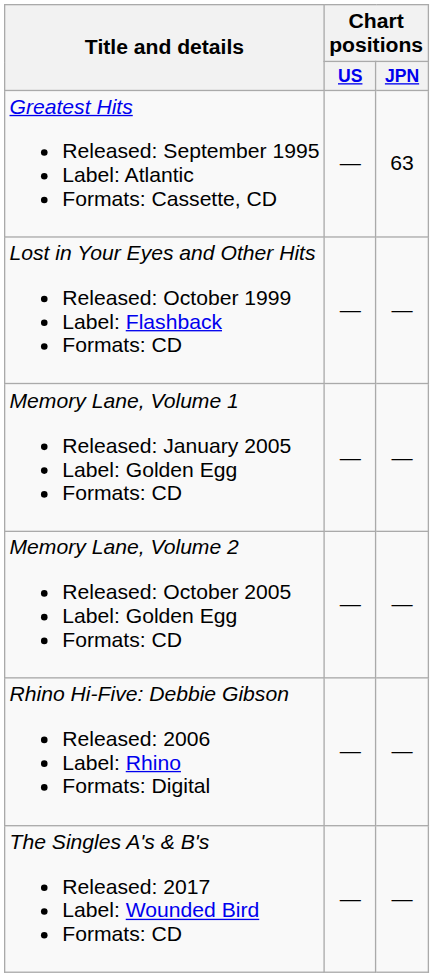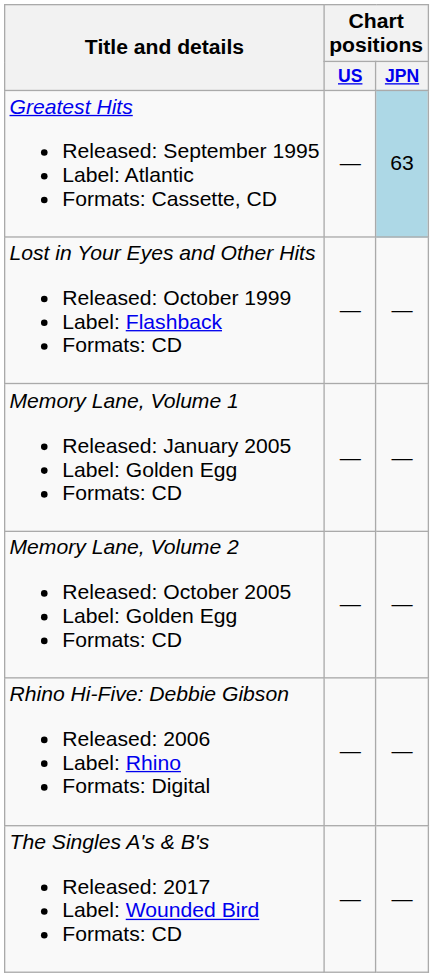(402, 163) no background -> (402, 163) lightblue background
